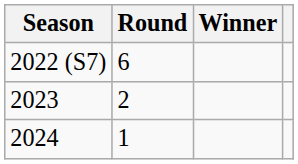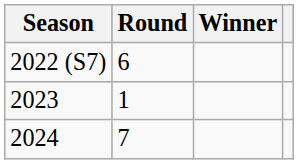(123, 100) 2 -> (123, 100) 1
(123, 138) 1 -> (123, 138) 7
